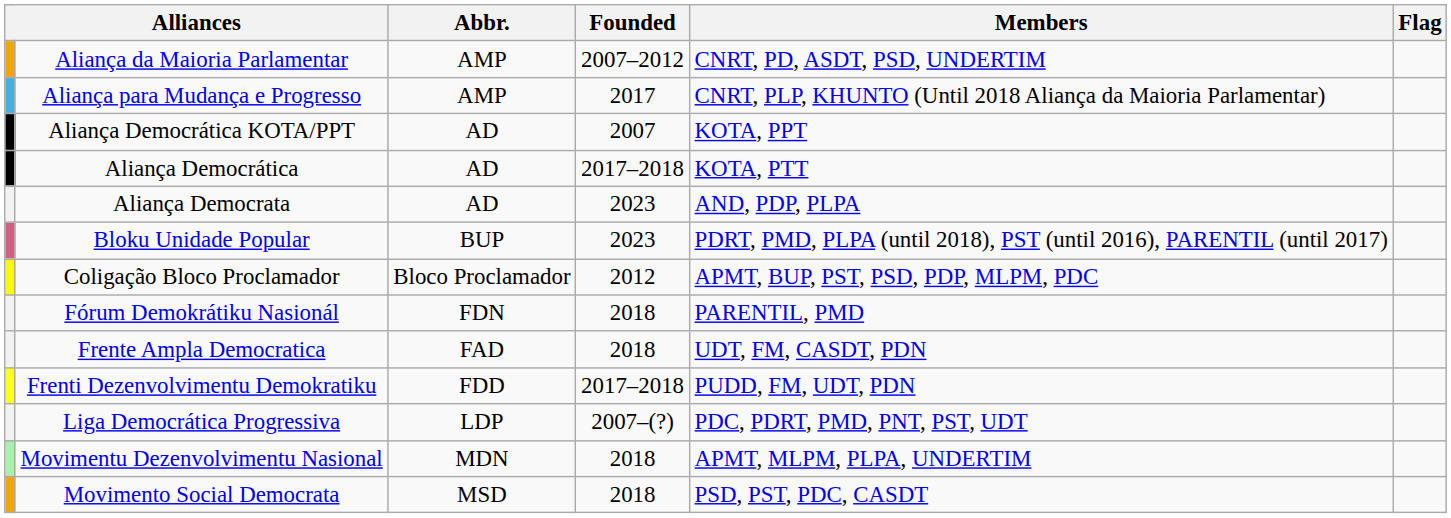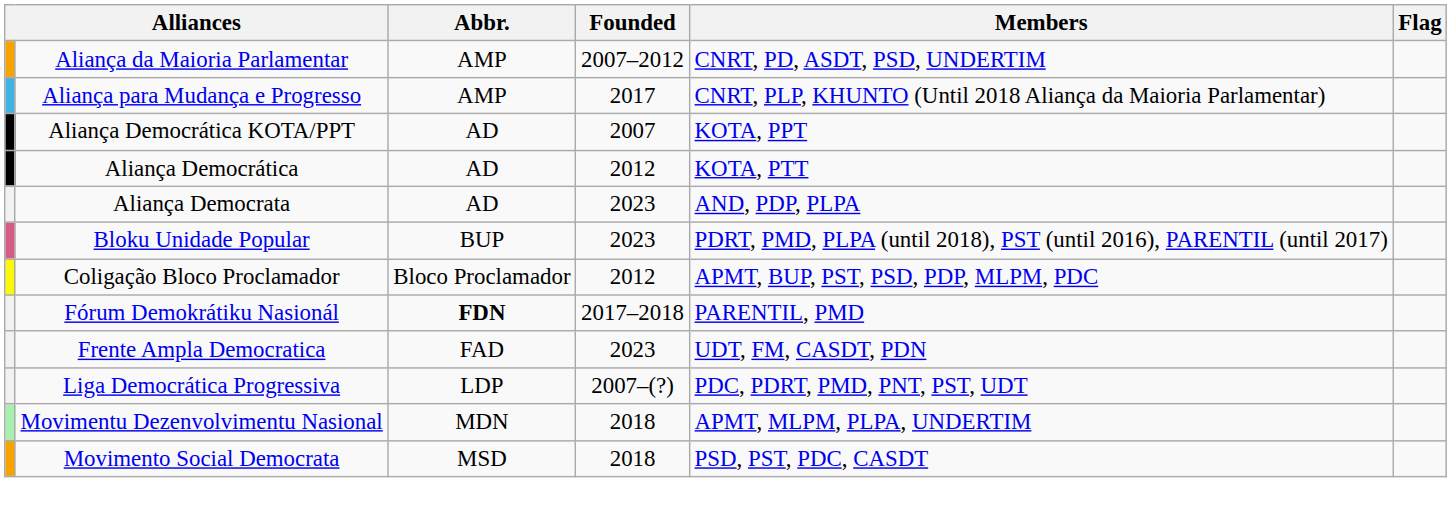(633, 167) 2017–2018 -> (633, 167) 2012
(482, 312) normal -> (482, 312) bold
(633, 312) 2018 -> (633, 312) 2017–2018
(633, 349) 2018 -> (633, 349) 2023
- row: (202, 385)
